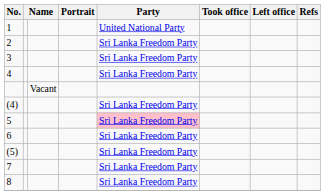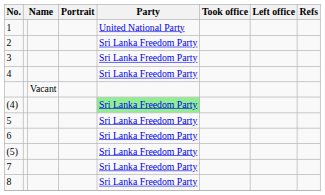(148, 105) no background -> (148, 105) lightgreen background
(148, 120) pink background -> (148, 120) no background
